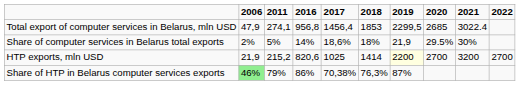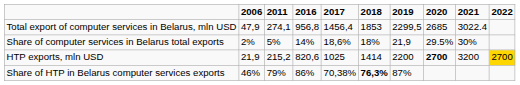(403, 57) lightyellow background -> (403, 57) no background
(437, 57) normal -> (437, 57) bold
(502, 57) no background -> (502, 57) gold background
(251, 73) lightgreen background -> (251, 73) no background
(374, 73) normal -> (374, 73) bold
